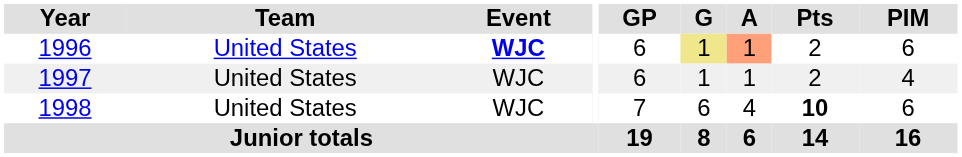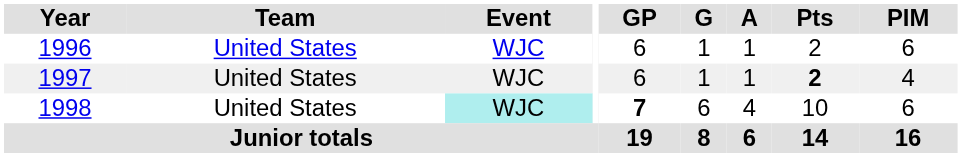(518, 48) bold -> (518, 48) normal
(704, 48) khaki background -> (704, 48) no background
(749, 48) lightsalmon background -> (749, 48) no background
(815, 78) normal -> (815, 78) bold
(518, 108) no background -> (518, 108) paleturquoise background
(640, 108) normal -> (640, 108) bold
(815, 108) bold -> (815, 108) normal
